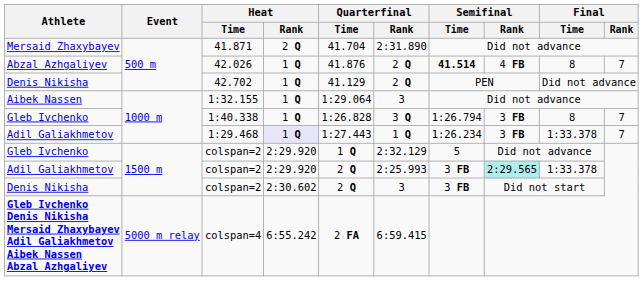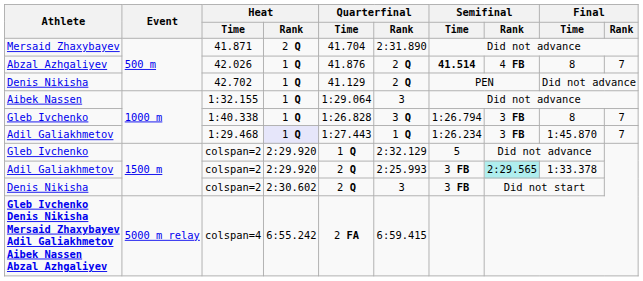(572, 134) 1:33.378 -> (572, 134) 1:45.870
